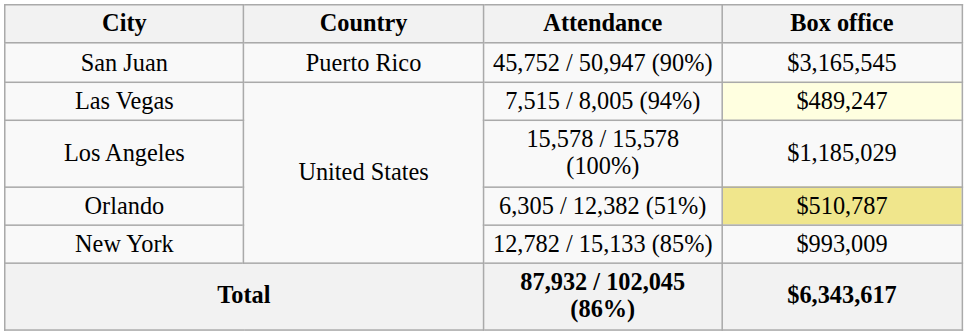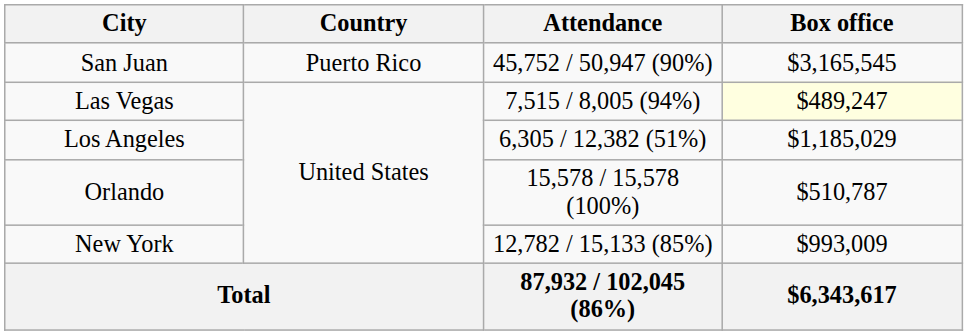(603, 153) 15,578 / 15,578 (100%) -> (603, 139) 6,305 / 12,382 (51%)
(603, 205) 6,305 / 12,382 (51%) -> (603, 191) 15,578 / 15,578 (100%)
(842, 205) khaki background -> (842, 191) no background
